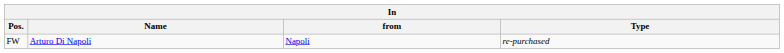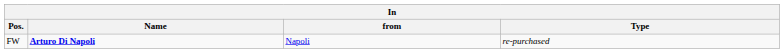(60, 41) normal -> (62, 41) bold
